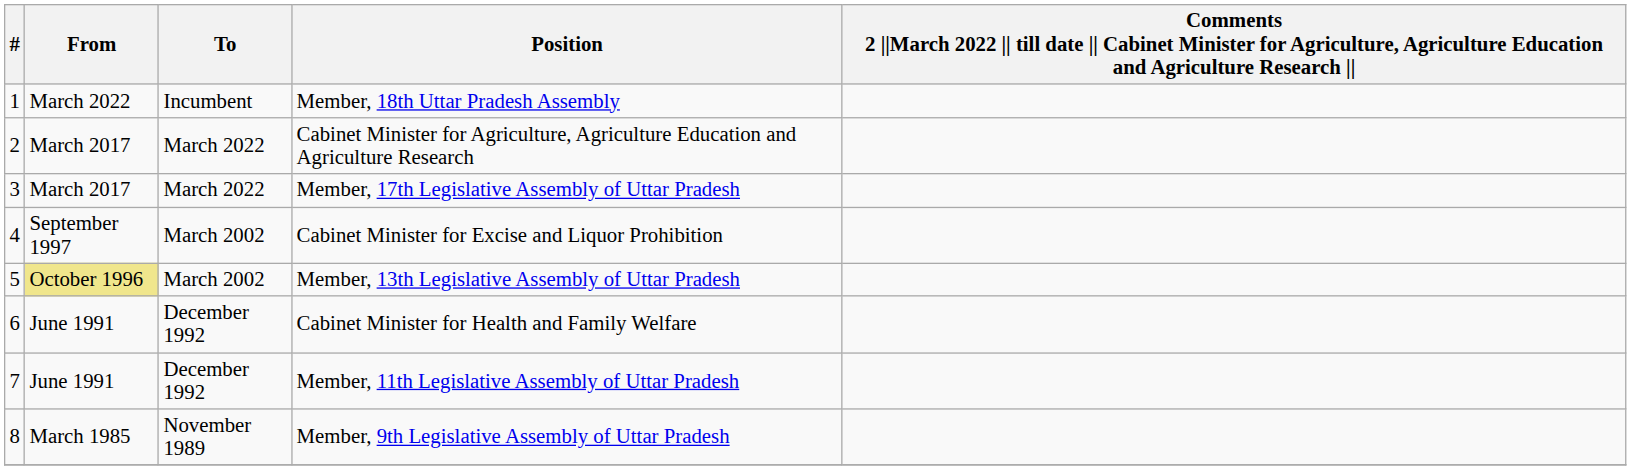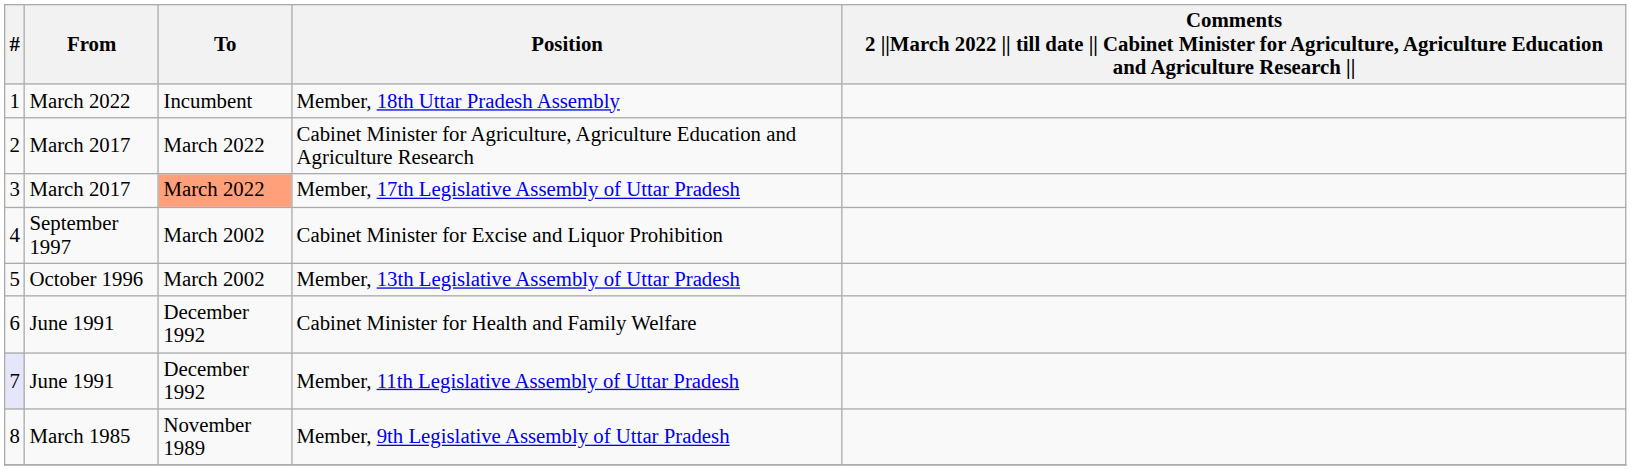(214, 190) no background -> (214, 190) lightsalmon background
(86, 279) khaki background -> (86, 279) no background
(15, 380) no background -> (15, 380) lavender background
